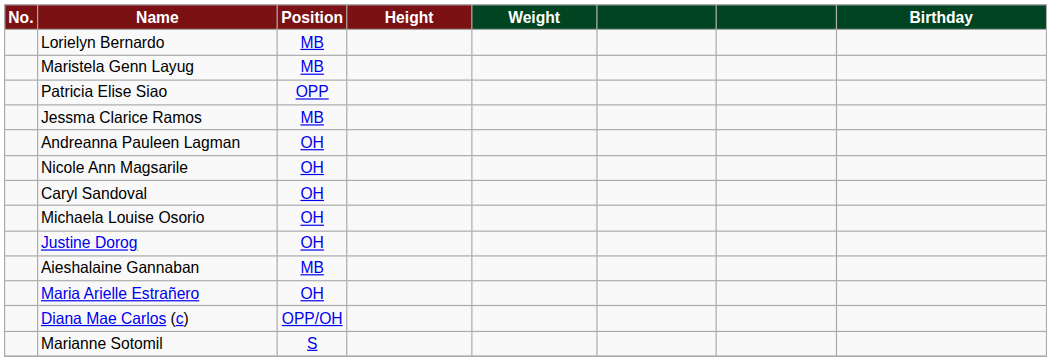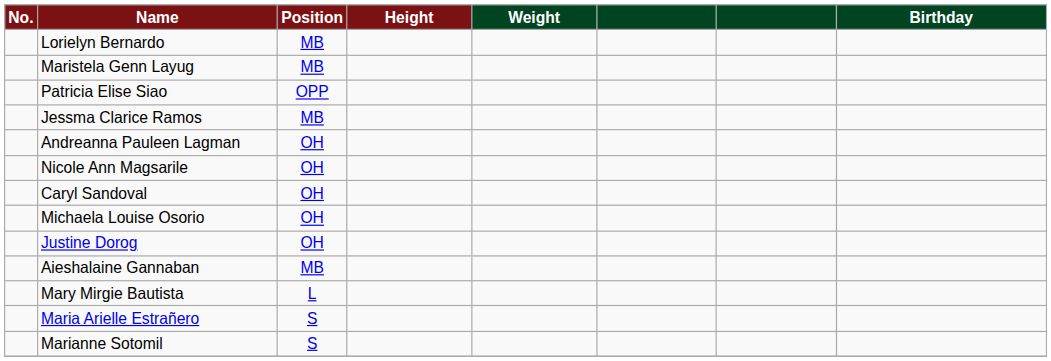+ row: (112, 294)
(312, 294) OH -> (312, 319) S
- row: (115, 319)
